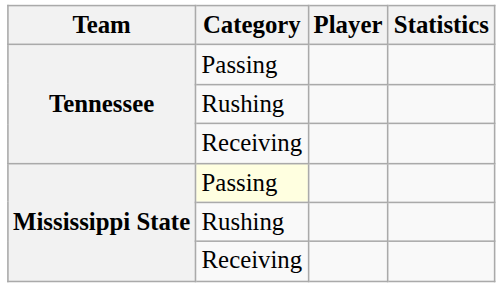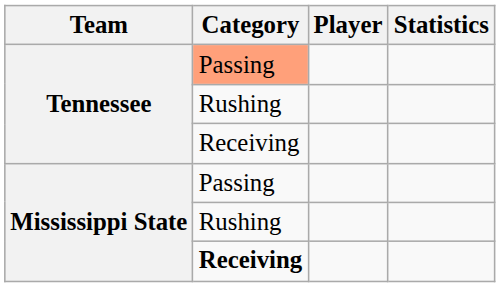(239, 64) no background -> (237, 64) lightsalmon background
(239, 182) lightyellow background -> (237, 182) no background
(252, 260) normal -> (250, 260) bold
